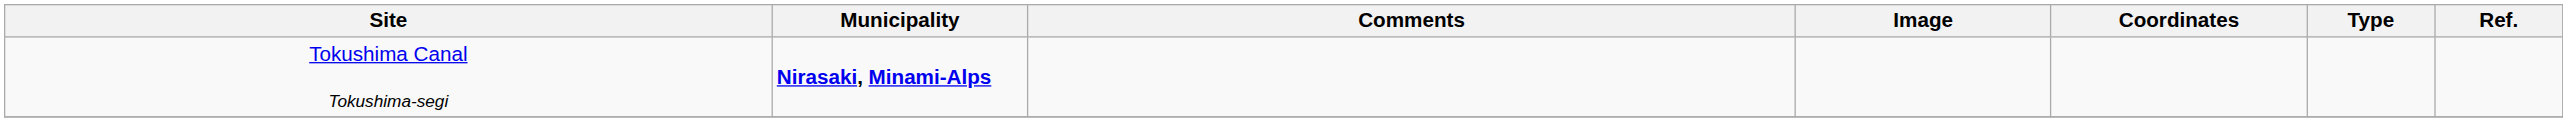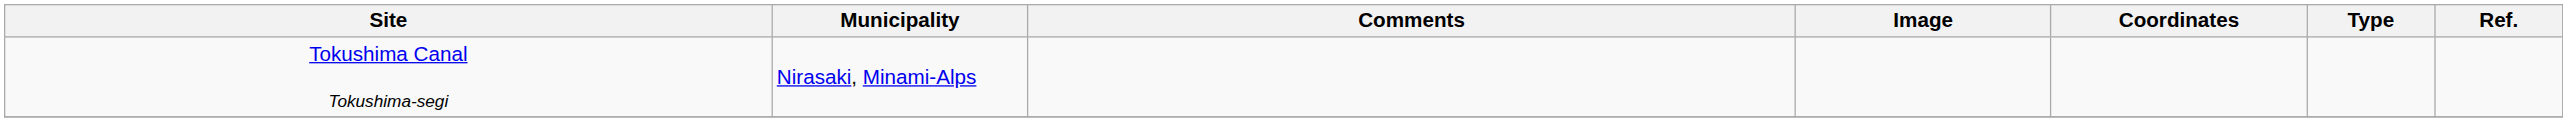(884, 76) bold -> (877, 76) normal
